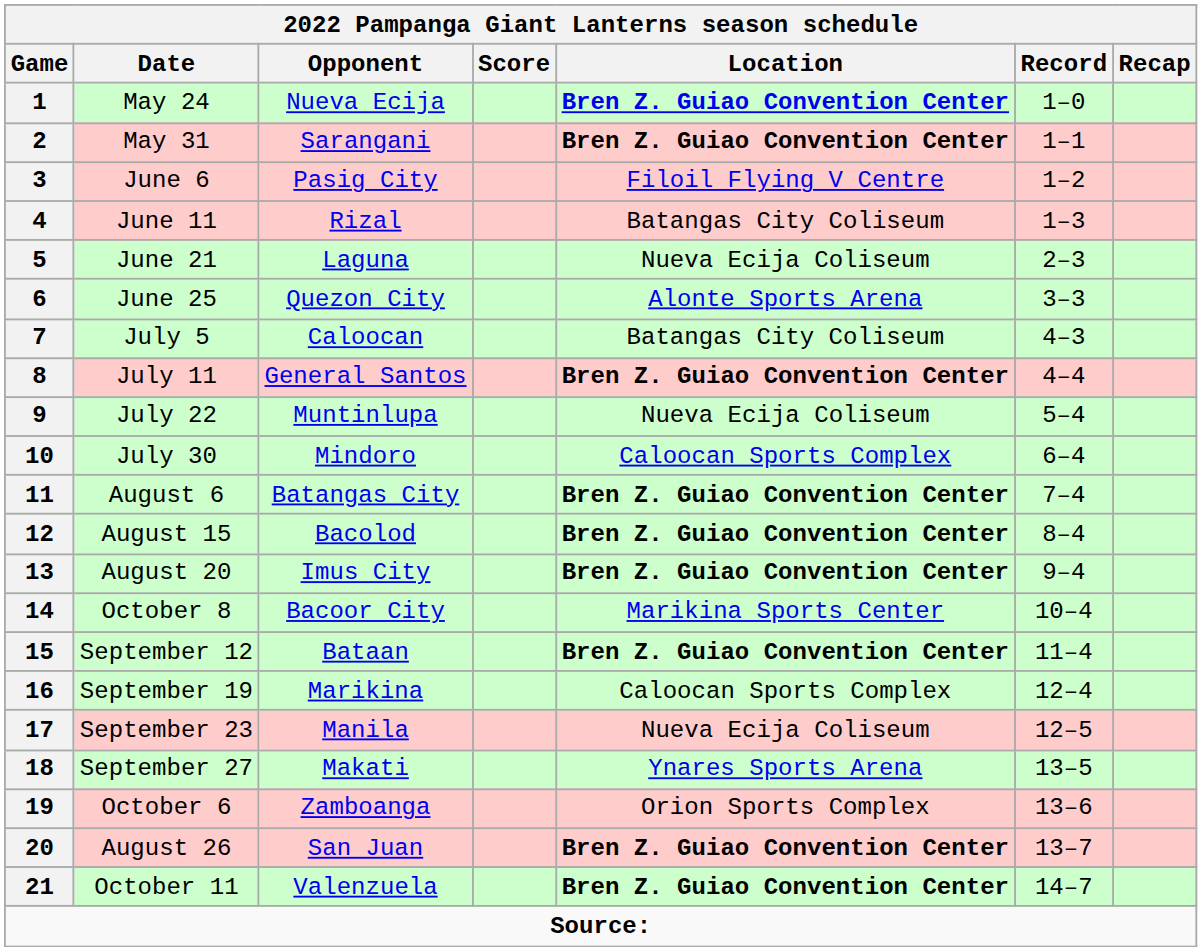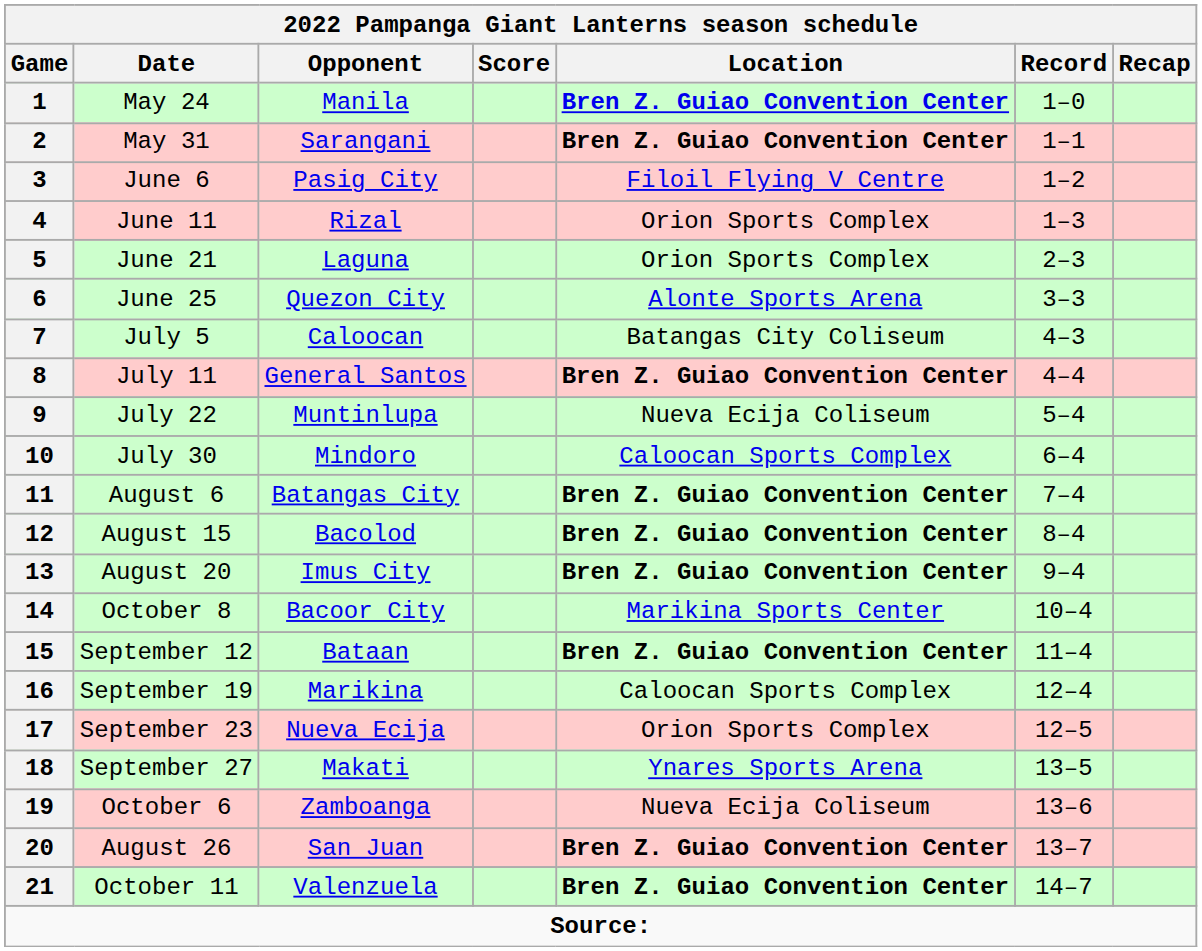(366, 103) Nueva Ecija -> (366, 103) Manila
(785, 221) Batangas City Coliseum -> (785, 221) Orion Sports Complex
(785, 260) Nueva Ecija Coliseum -> (785, 260) Orion Sports Complex
(366, 730) Manila -> (366, 730) Nueva Ecija
(785, 730) Nueva Ecija Coliseum -> (785, 730) Orion Sports Complex
(785, 808) Orion Sports Complex -> (785, 808) Nueva Ecija Coliseum
